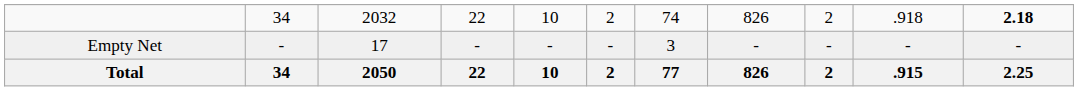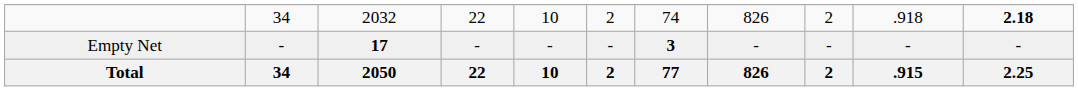(379, 45) normal -> (379, 45) bold
(671, 45) normal -> (671, 45) bold
